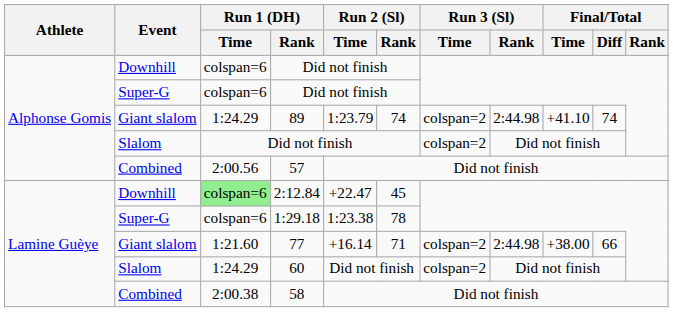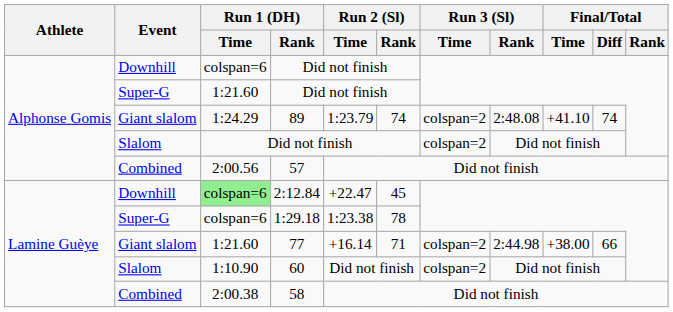(235, 93) colspan=6 -> (235, 93) 1:21.60
(516, 118) 2:44.98 -> (516, 118) 2:48.08
(235, 269) 1:24.29 -> (235, 269) 1:10.90
